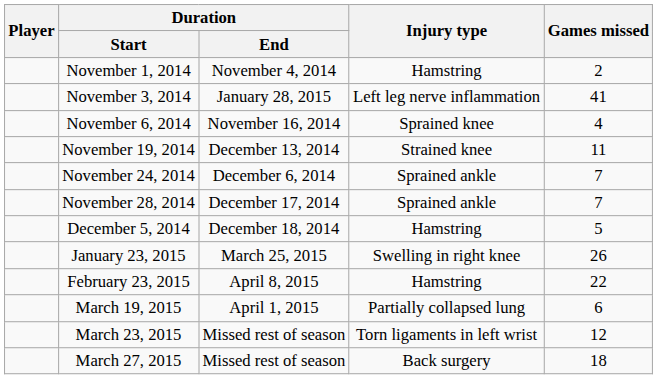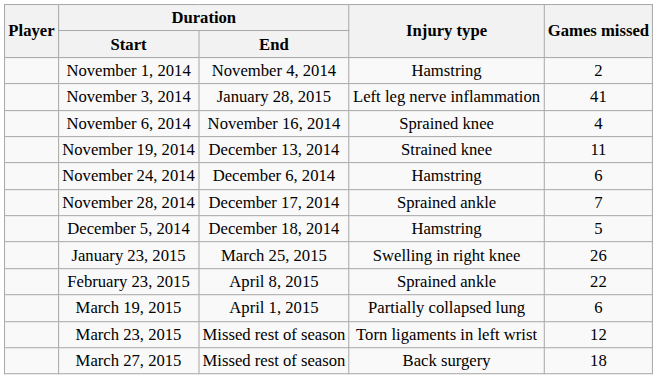(447, 176) Sprained ankle -> (447, 176) Hamstring
(598, 176) 7 -> (598, 176) 6
(447, 281) Hamstring -> (447, 281) Sprained ankle
